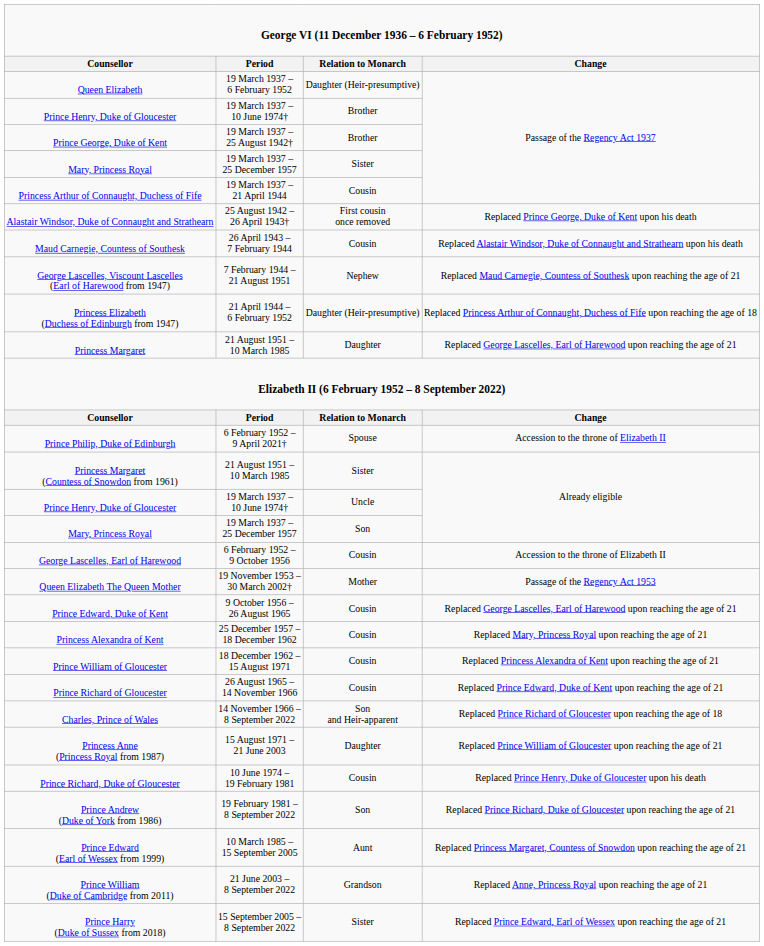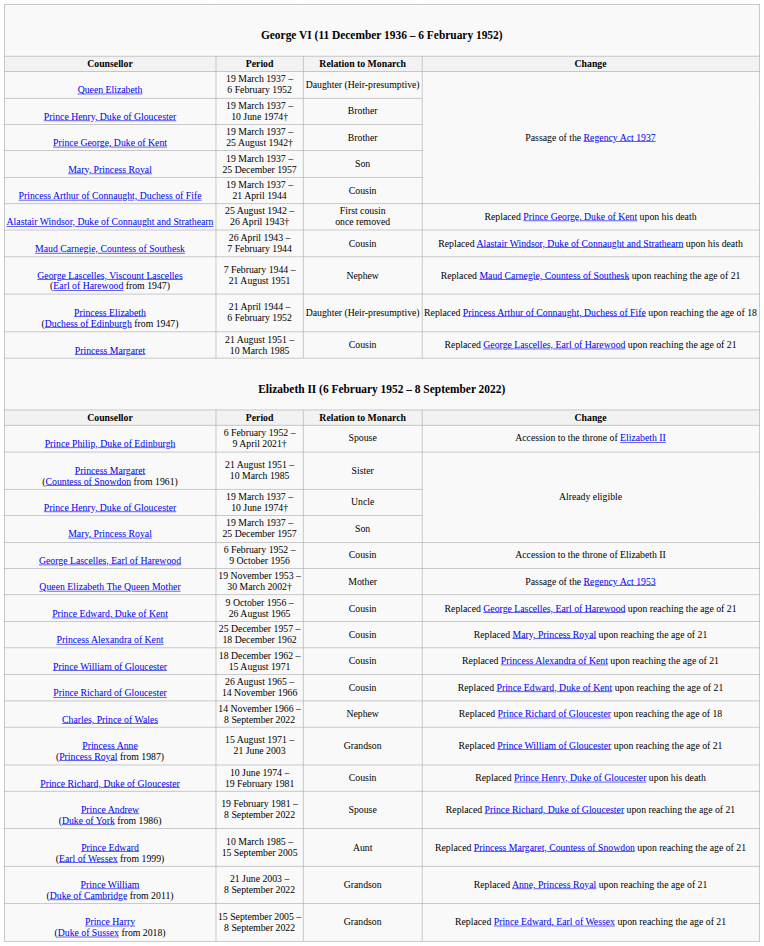(363, 164) Sister -> (363, 164) Son
(363, 345) Daughter -> (363, 345) Cousin
(363, 714) Son and Heir-apparent -> (363, 714) Nephew
(363, 746) Daughter -> (363, 746) Grandson
(363, 810) Son -> (363, 810) Spouse
(363, 922) Sister -> (363, 922) Grandson
